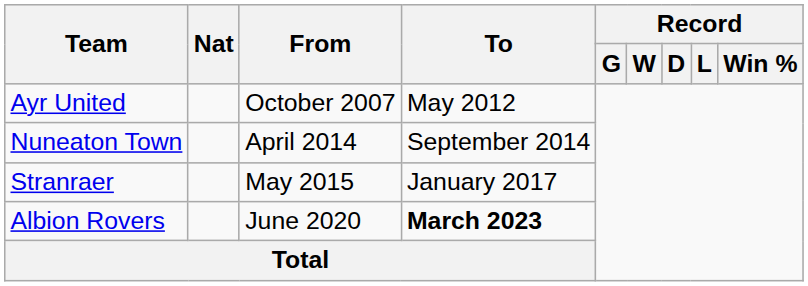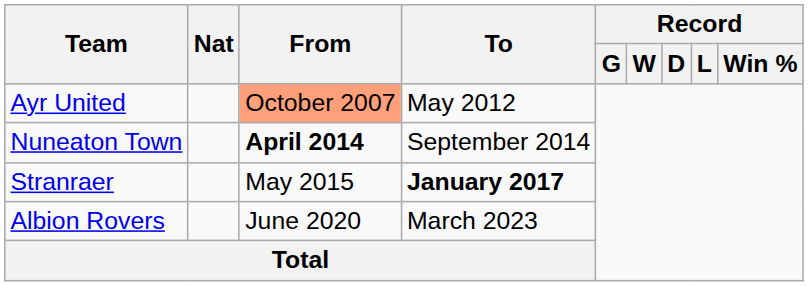(320, 102) no background -> (320, 102) lightsalmon background
(301, 142) normal -> (304, 142) bold
(482, 181) normal -> (486, 181) bold
(474, 220) bold -> (472, 220) normal
